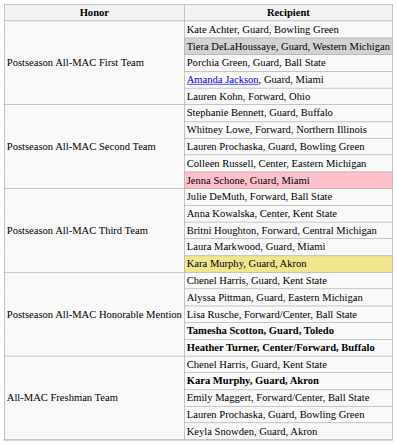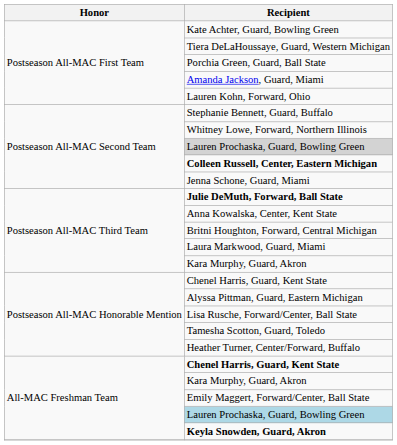(288, 46) lightgrey background -> (288, 46) no background
(276, 146) no background -> (276, 146) lightgrey background
(277, 163) normal -> (282, 163) bold
(248, 180) pink background -> (248, 180) no background
(259, 197) normal -> (265, 197) bold
(247, 264) khaki background -> (247, 264) no background
(260, 331) bold -> (256, 331) normal
(281, 347) bold -> (273, 347) normal
(257, 364) normal -> (263, 364) bold
(253, 381) bold -> (247, 381) normal
(276, 414) no background -> (276, 414) lightblue background
(252, 431) normal -> (256, 431) bold
